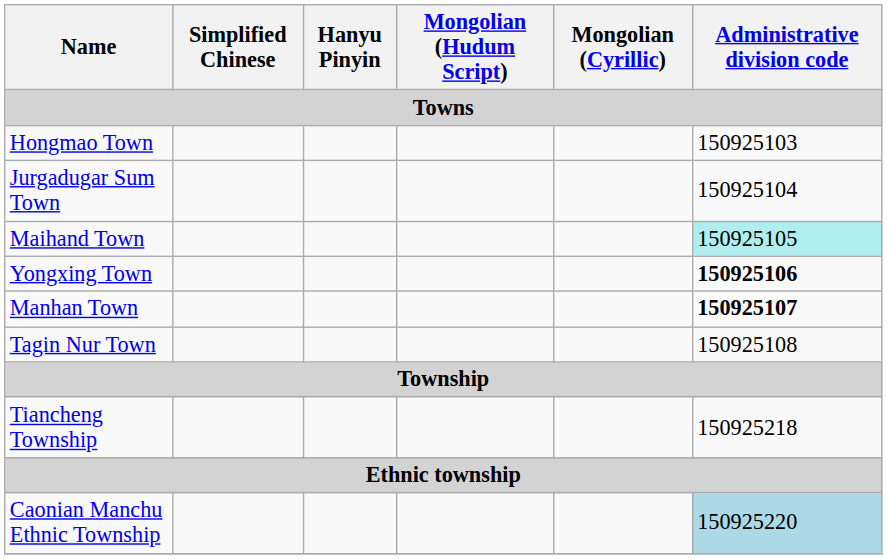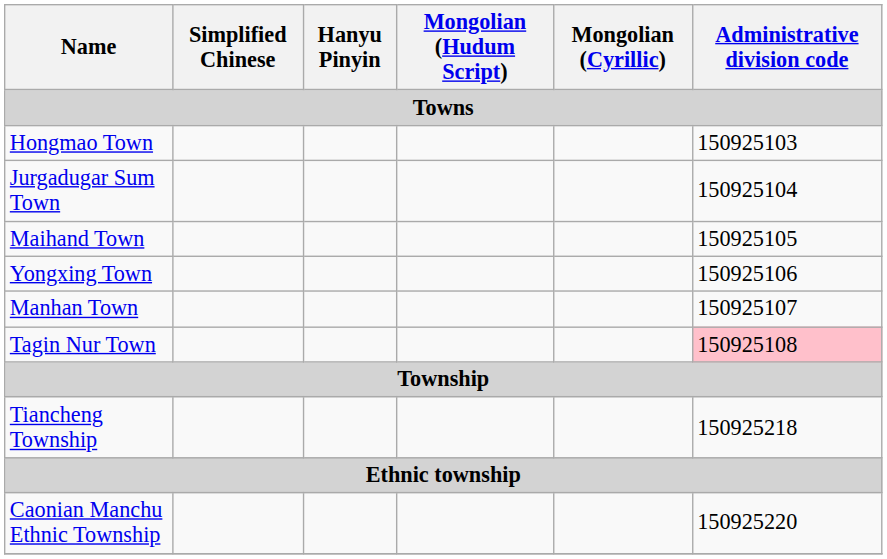(747, 238) paleturquoise background -> (747, 238) no background
(747, 273) bold -> (747, 273) normal
(747, 308) bold -> (747, 308) normal
(747, 344) no background -> (747, 344) pink background
(747, 522) lightblue background -> (747, 522) no background
